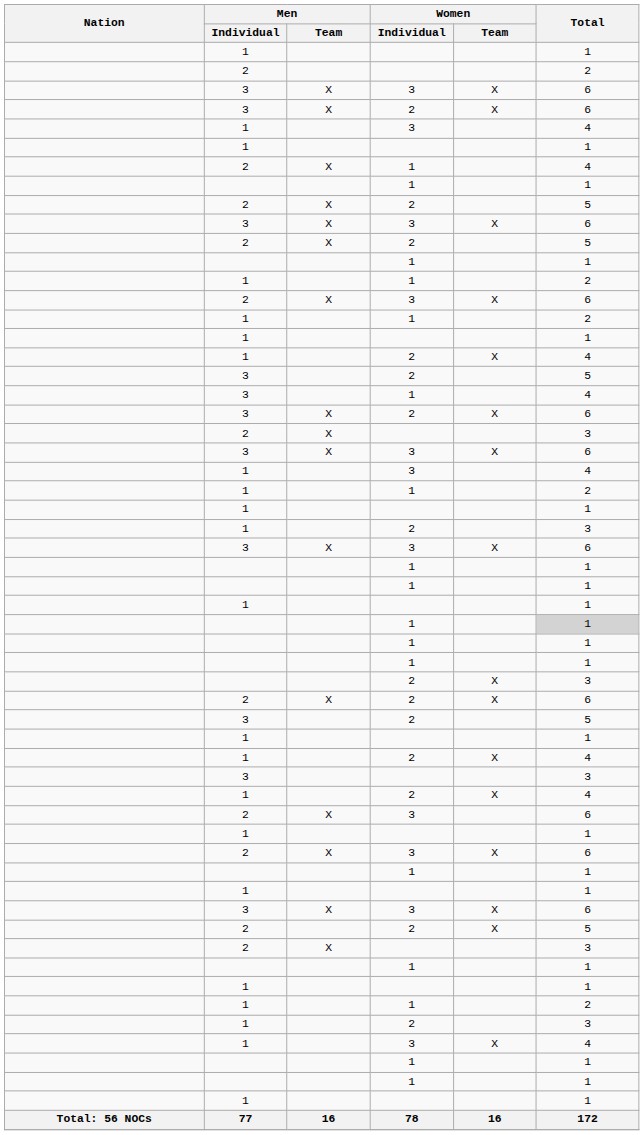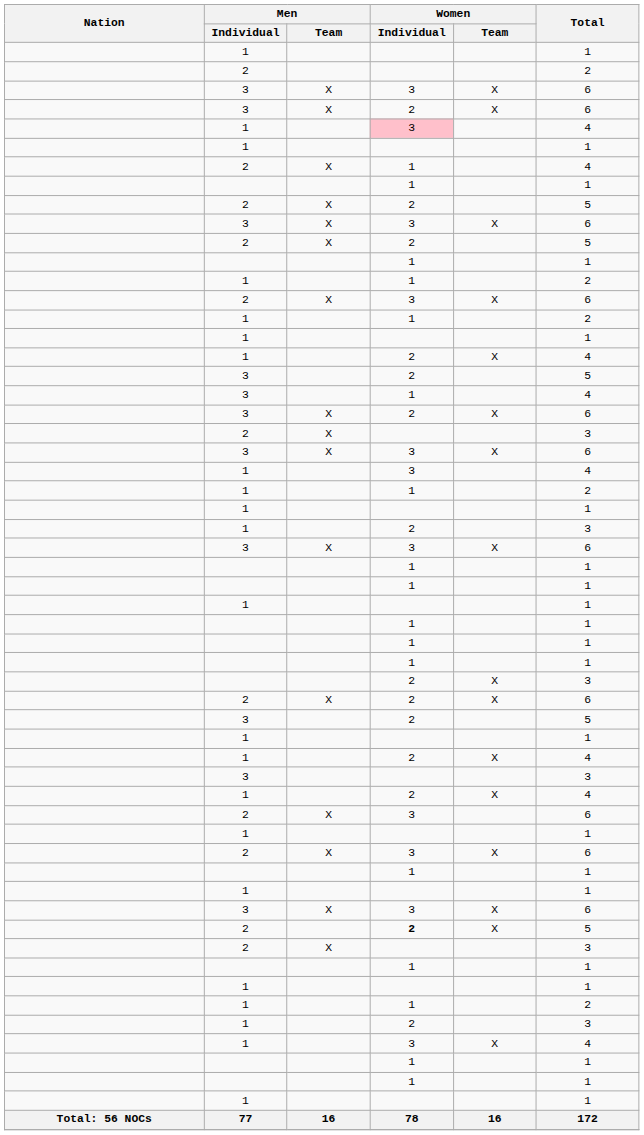(412, 128) no background -> (412, 128) pink background
(588, 624) lightgrey background -> (588, 624) no background
(412, 929) normal -> (412, 929) bold
